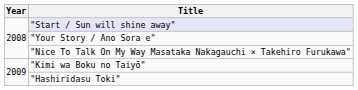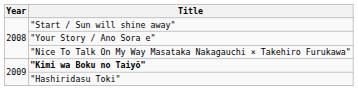(103, 25) lavender background -> (103, 25) no background
(88, 65) normal -> (88, 65) bold
